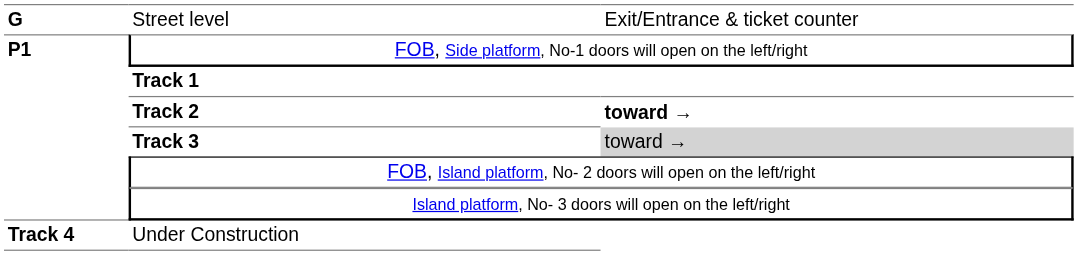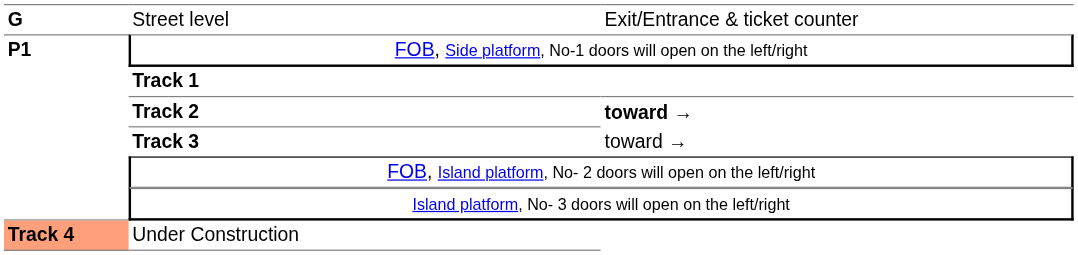(646, 141) lightgrey background -> (646, 141) no background
(41, 235) no background -> (41, 235) lightsalmon background
